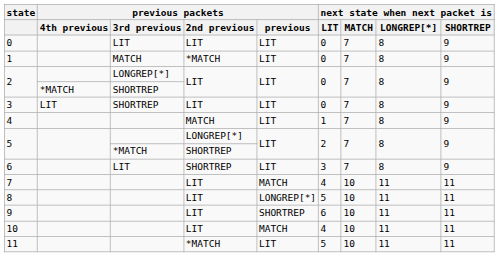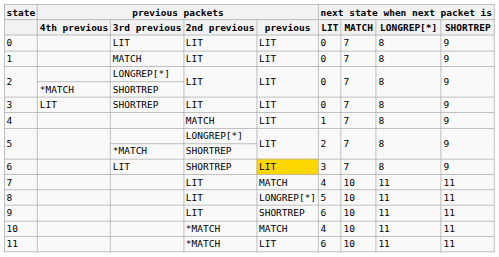(203, 58) *MATCH -> (194, 58) LIT
(268, 167) no background -> (268, 167) gold background
(194, 229) LIT -> (203, 229) *MATCH
(323, 244) 5 -> (323, 244) 6
